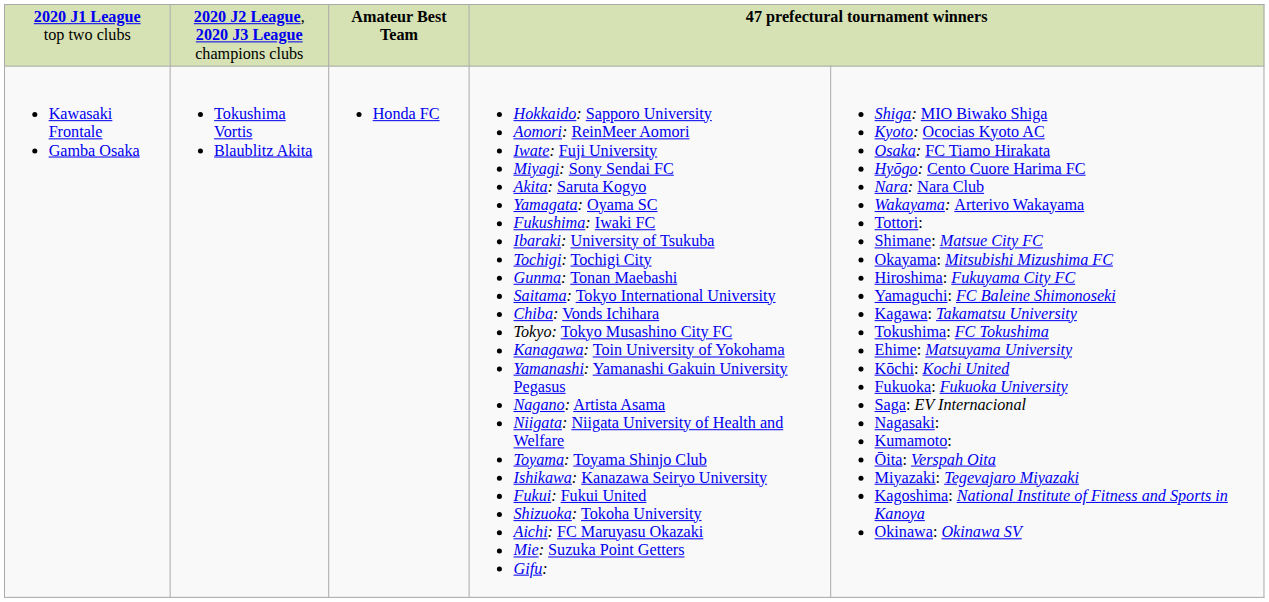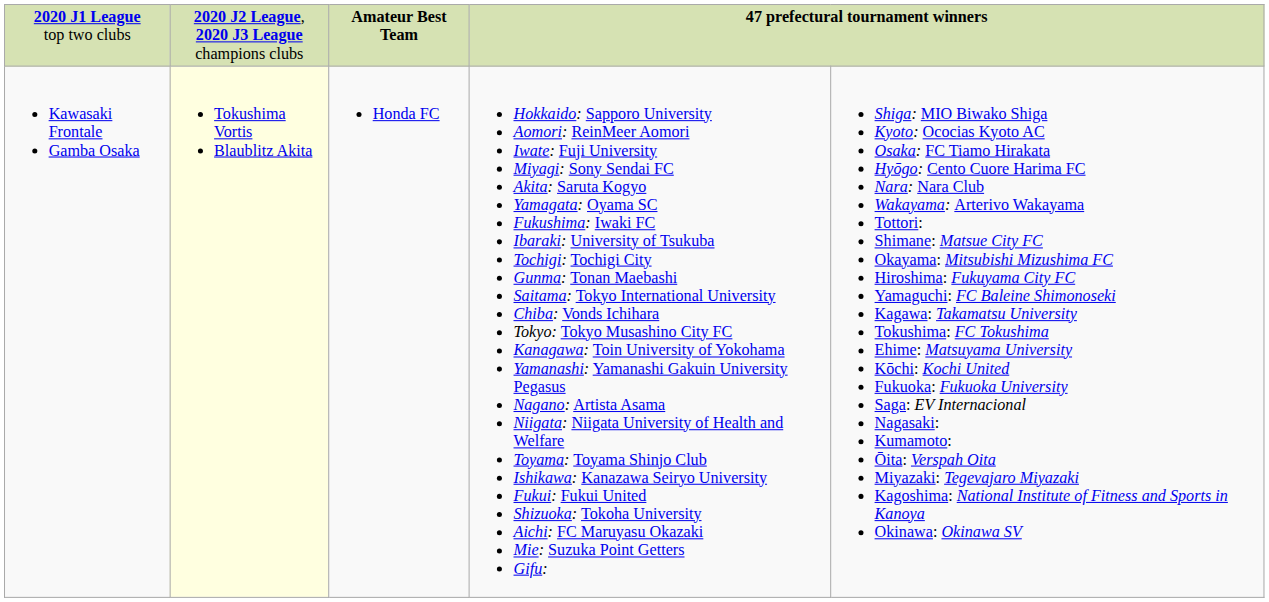(249, 132) no background -> (249, 132) lightyellow background
